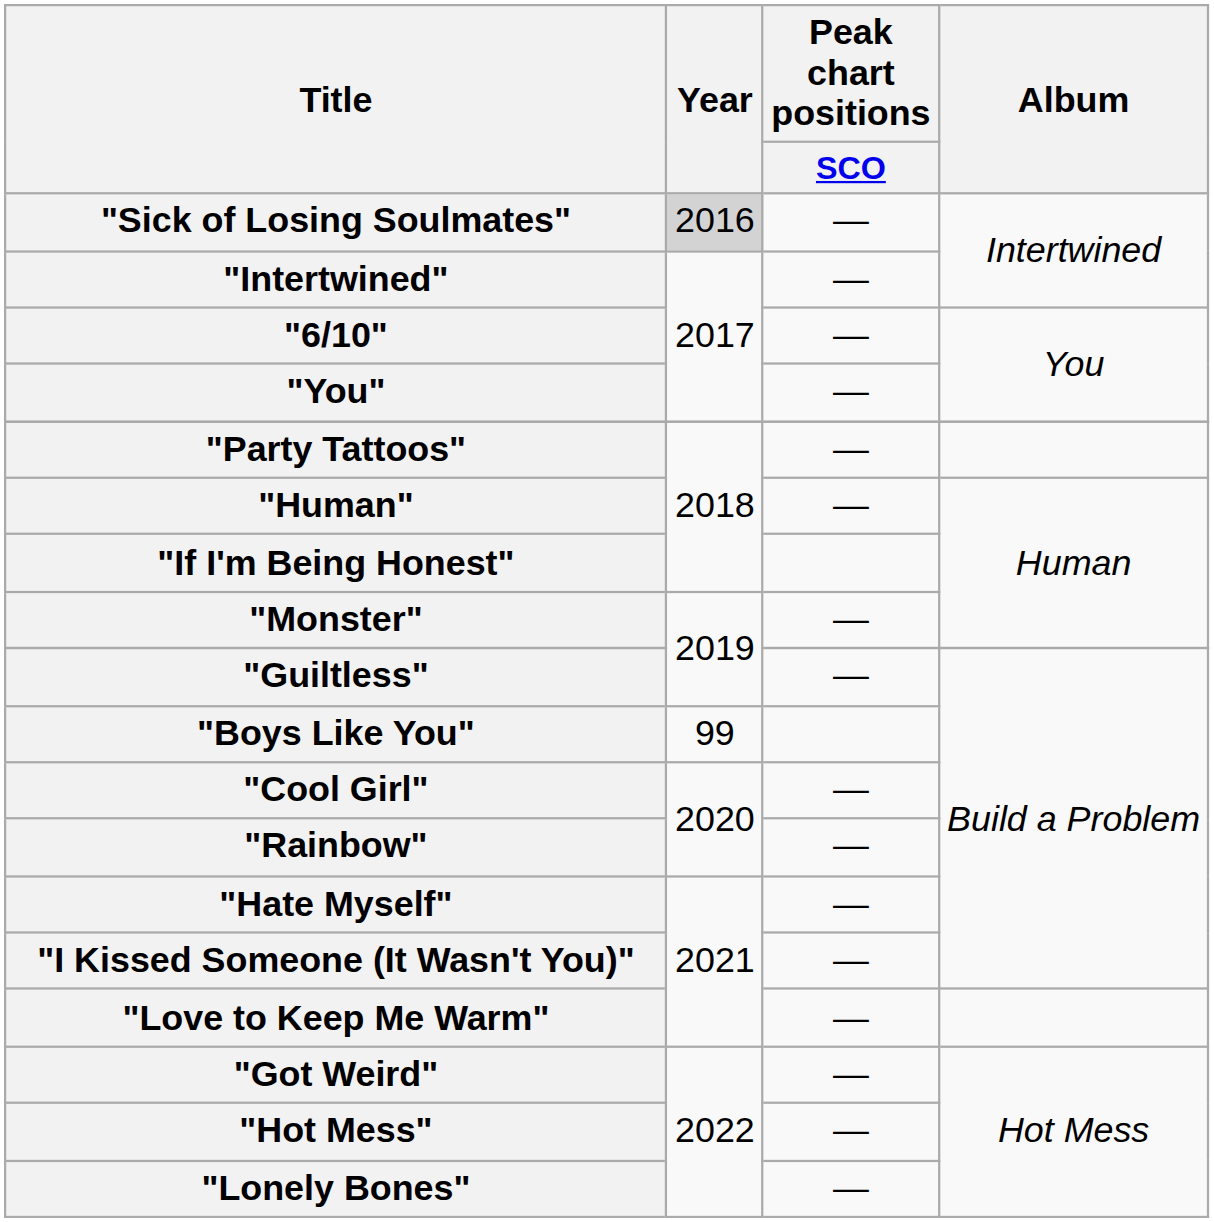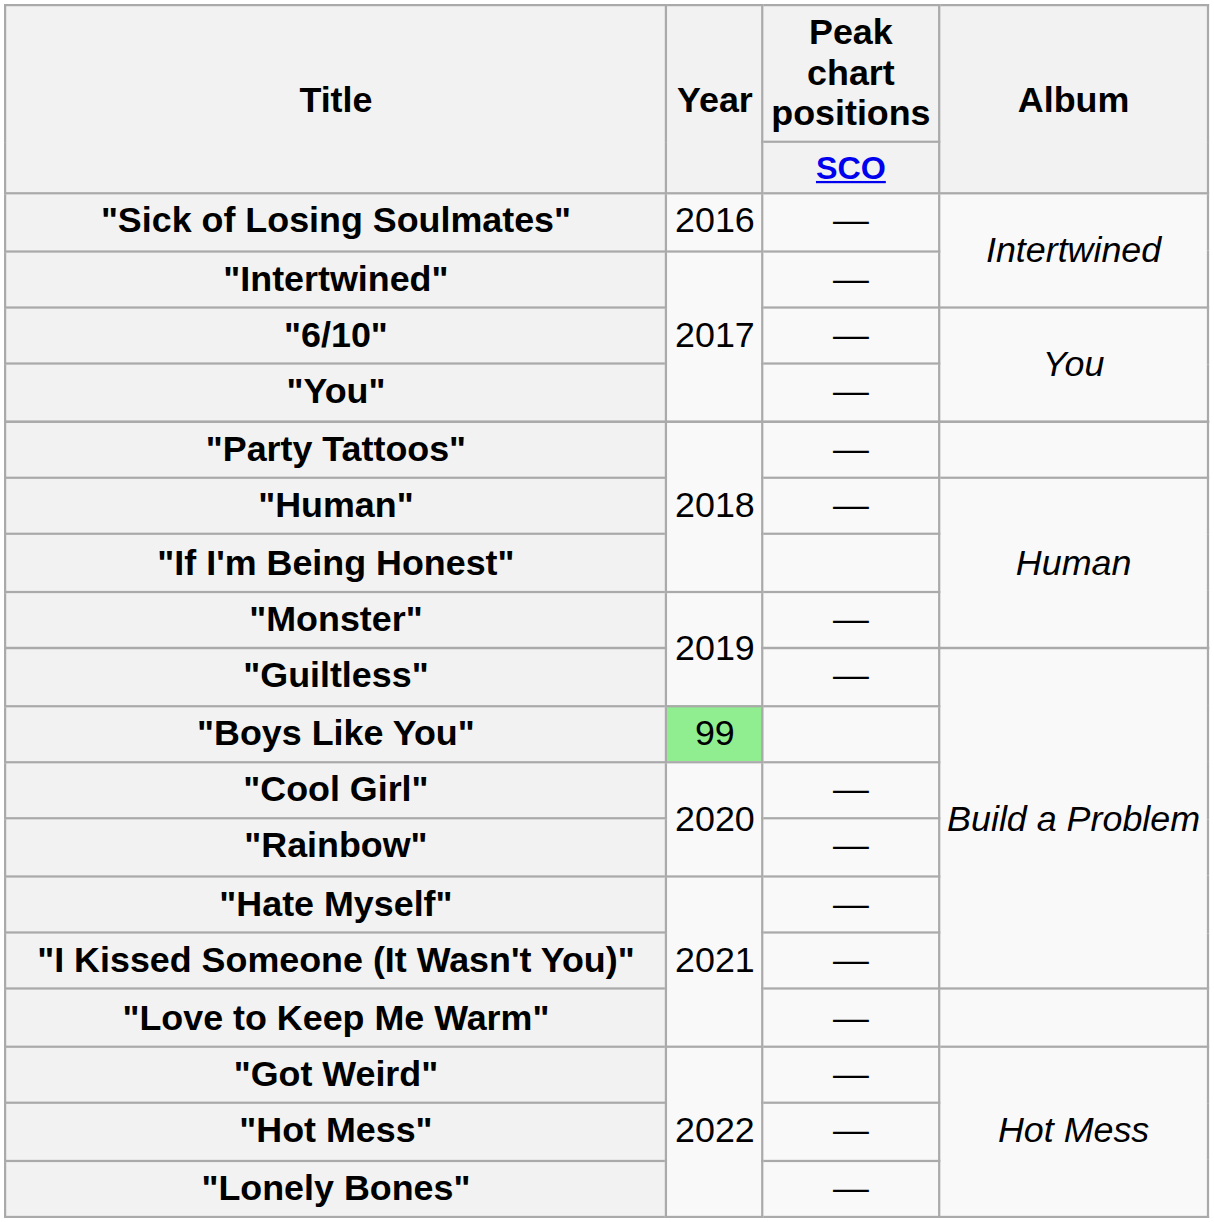(715, 221) lightgrey background -> (715, 221) no background
(715, 732) no background -> (715, 732) lightgreen background
